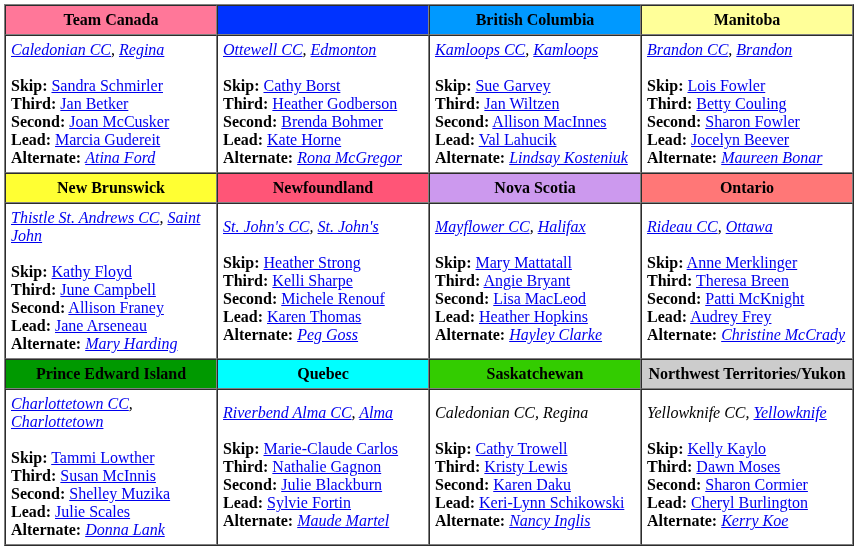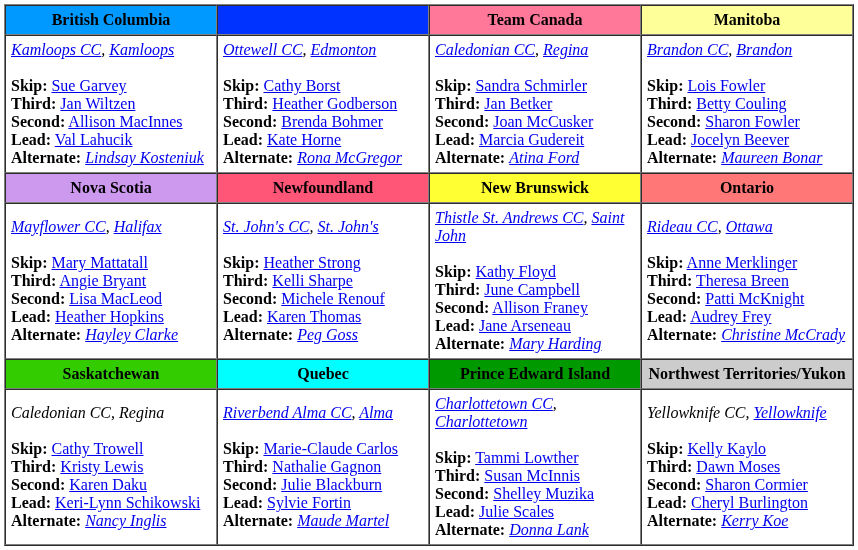columns swapped: (111, 20) <-> (535, 20)
